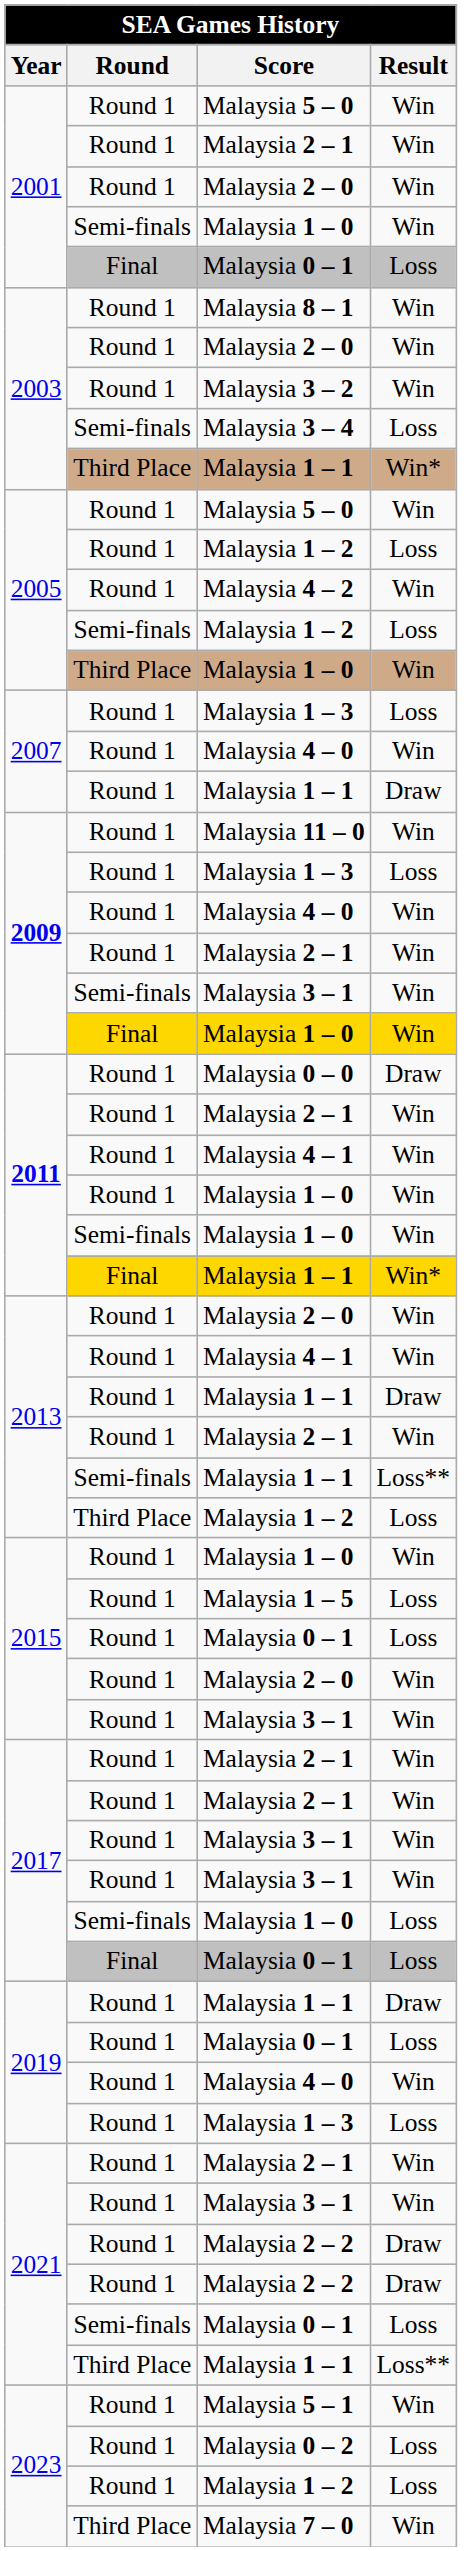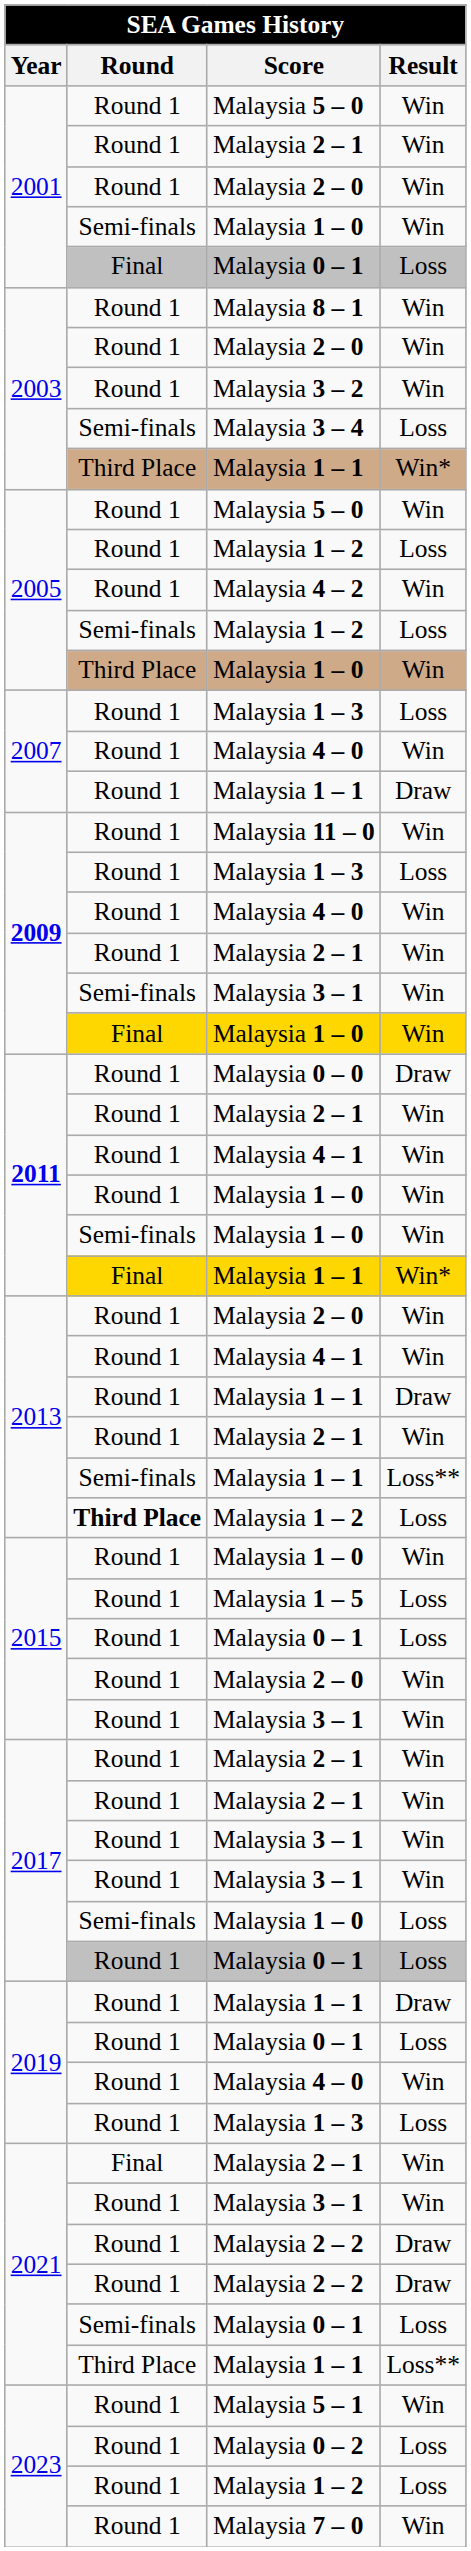(132, 1517) normal -> (137, 1517) bold
(132, 1961) Final -> (137, 1961) Round 1
(132, 2163) Round 1 -> (137, 2163) Final
(132, 2526) Third Place -> (137, 2526) Round 1
